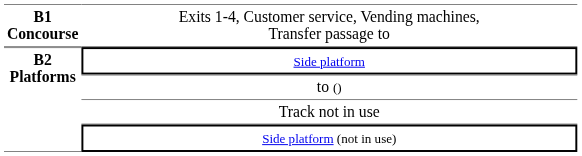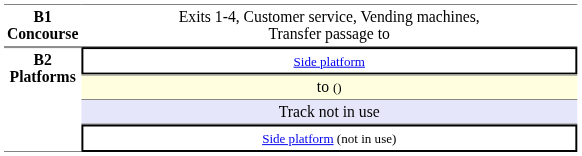(329, 87) no background -> (329, 87) lightyellow background
(329, 111) no background -> (329, 111) lavender background
